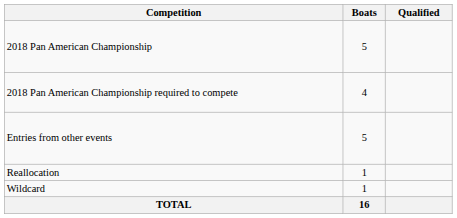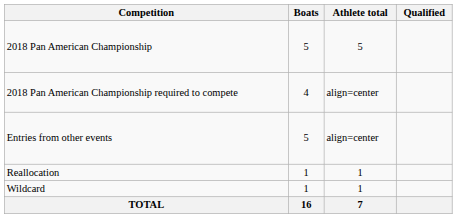+ column: (360, 12)
